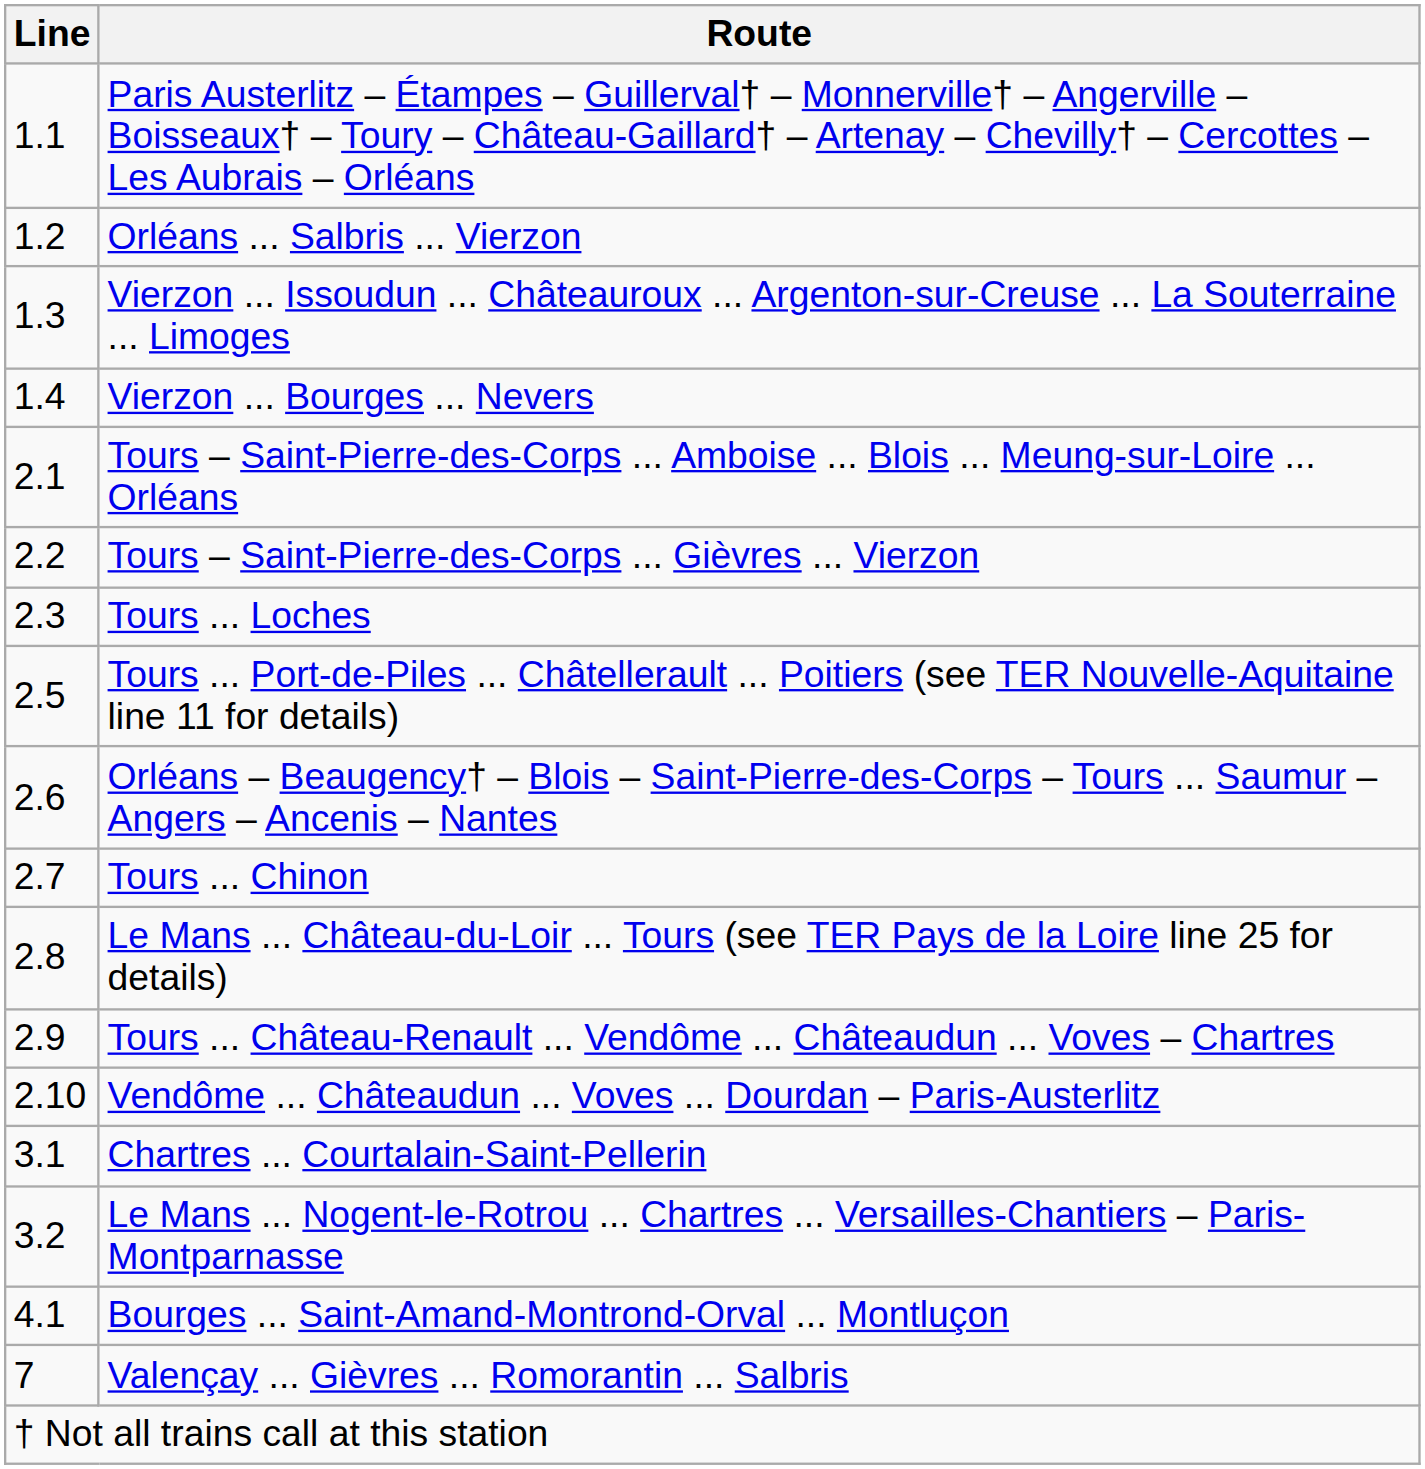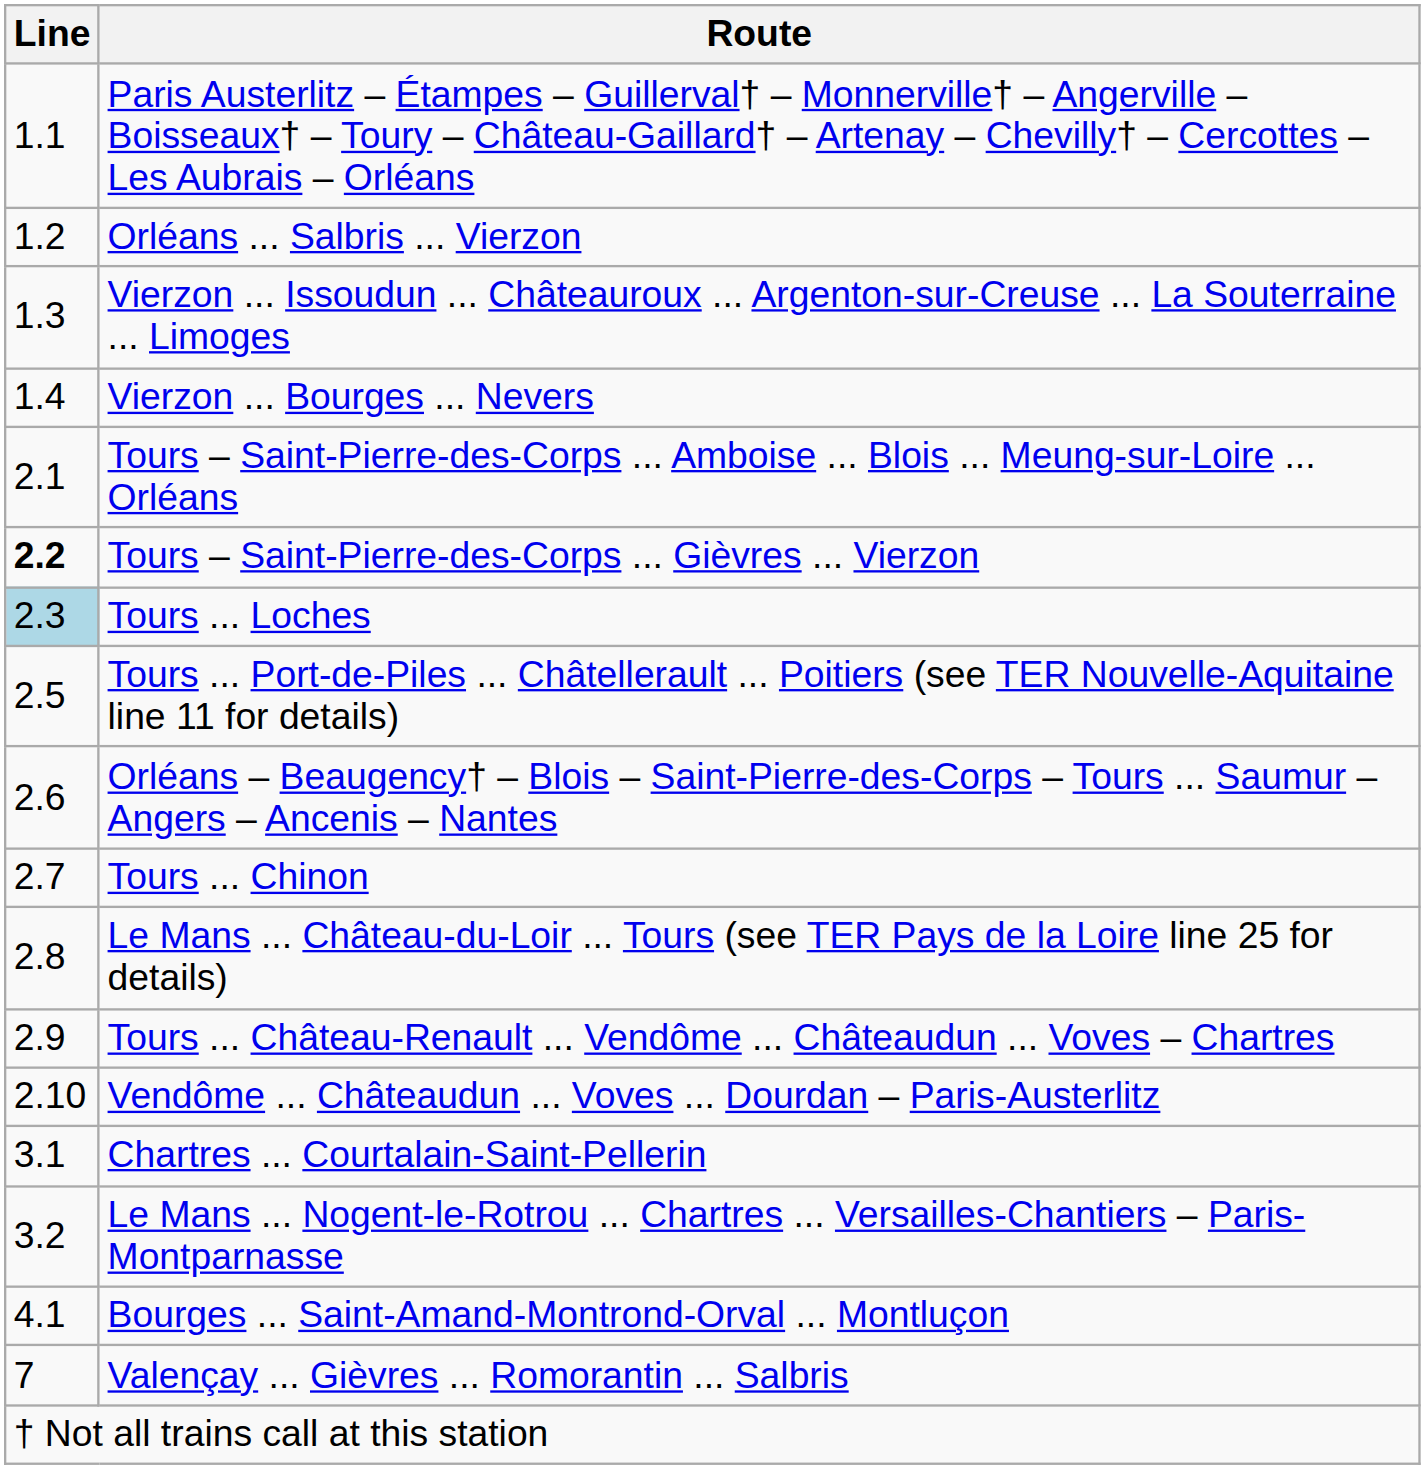(40, 556) normal -> (40, 556) bold
(40, 615) no background -> (40, 615) lightblue background
